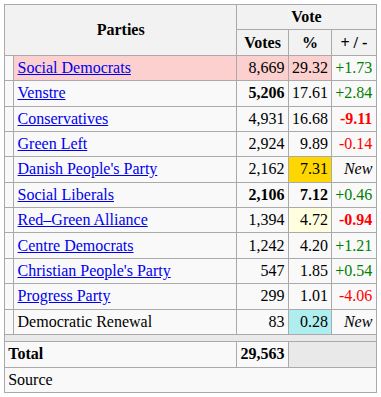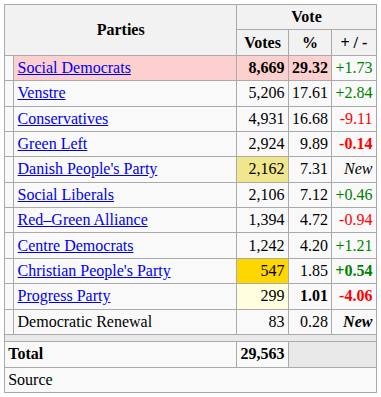(267, 67) normal -> (267, 67) bold
(310, 67) normal -> (310, 67) bold
(267, 93) bold -> (267, 93) normal
(356, 118) bold -> (356, 118) normal
(356, 144) normal -> (356, 144) bold
(267, 169) no background -> (267, 169) khaki background
(314, 169) gold background -> (314, 169) no background
(267, 194) bold -> (267, 194) normal
(314, 194) bold -> (314, 194) normal
(314, 220) lightyellow background -> (314, 220) no background
(356, 220) bold -> (356, 220) normal
(273, 270) no background -> (273, 270) gold background
(354, 270) normal -> (354, 270) bold
(273, 296) no background -> (273, 296) lightyellow background
(314, 296) normal -> (314, 296) bold
(356, 296) normal -> (356, 296) bold
(314, 321) paleturquoise background -> (314, 321) no background
(358, 321) normal -> (358, 321) bold
